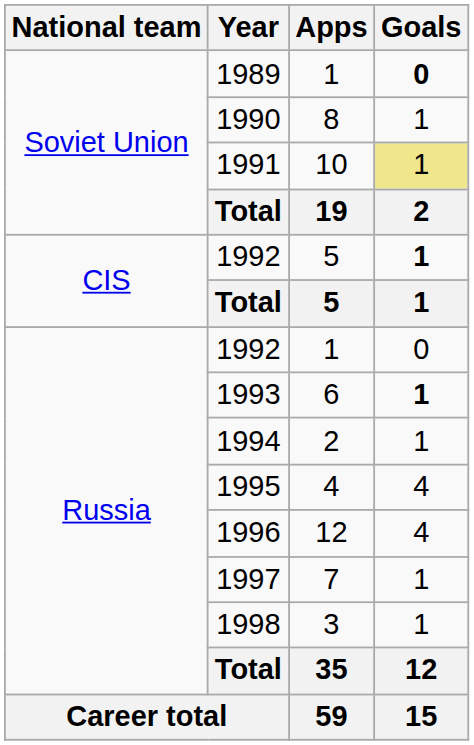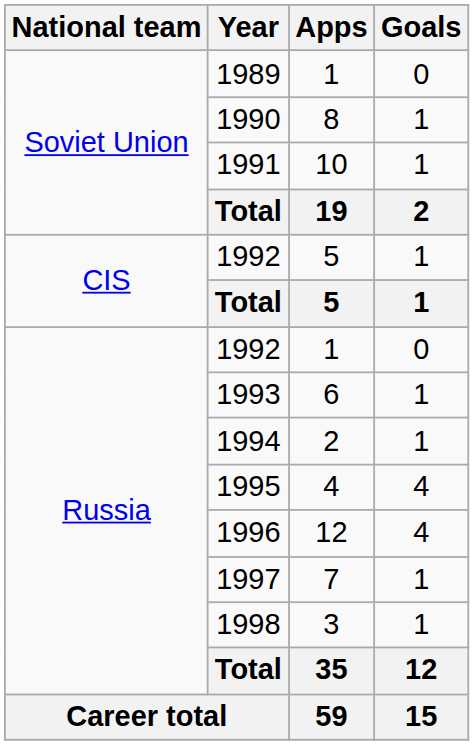(421, 73) bold -> (421, 73) normal
(421, 165) khaki background -> (421, 165) no background
(421, 257) bold -> (421, 257) normal
(421, 394) bold -> (421, 394) normal
